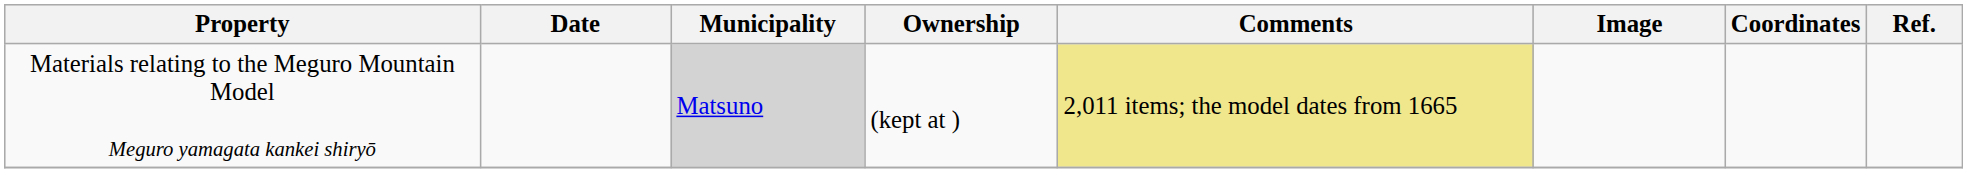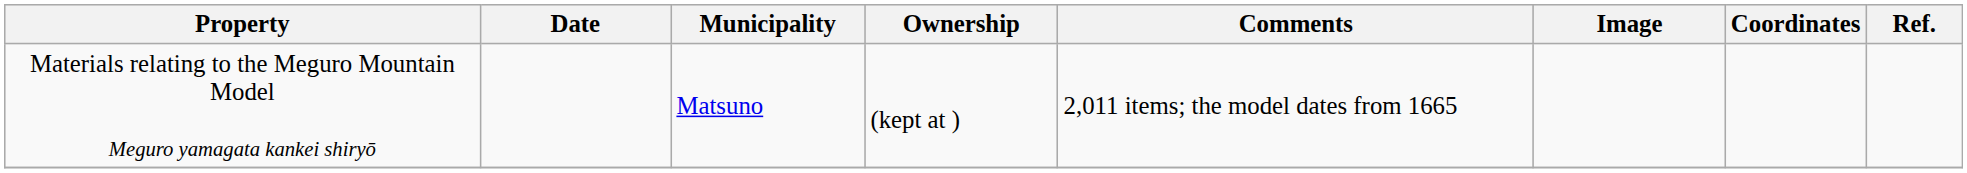(720, 105) lightgrey background -> (720, 105) no background
(1260, 105) khaki background -> (1260, 105) no background
